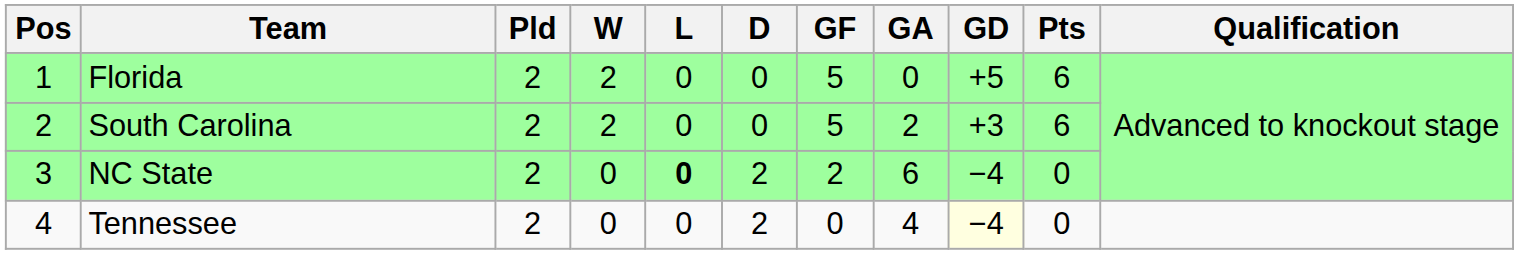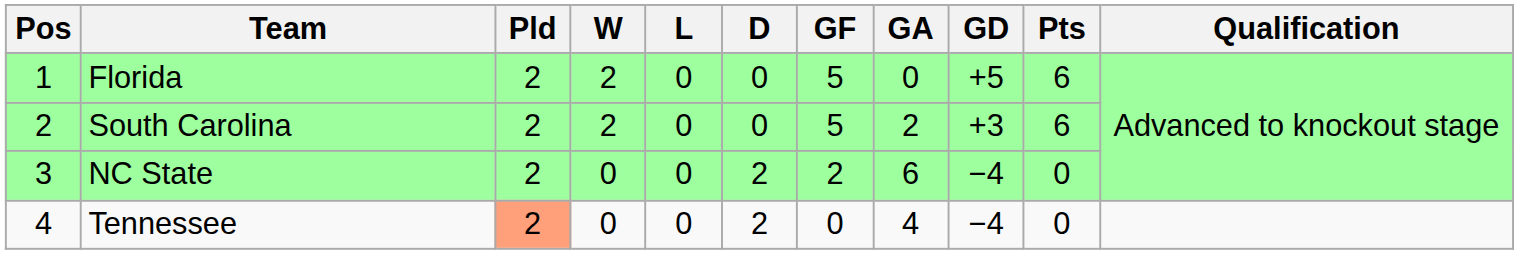(684, 175) bold -> (684, 175) normal
(533, 223) no background -> (533, 223) lightsalmon background
(986, 223) lightyellow background -> (986, 223) no background
